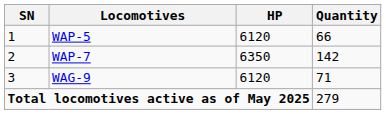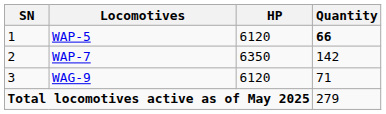(324, 36) normal -> (324, 36) bold
